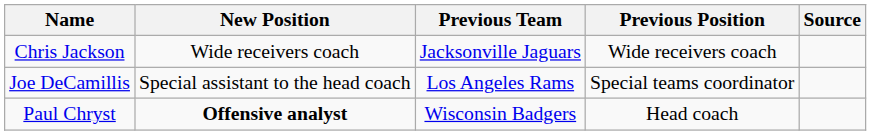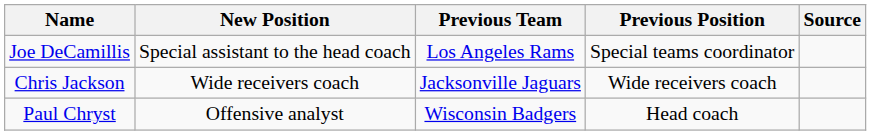rows swapped: (70, 51) <-> (70, 82)
(275, 113) bold -> (275, 113) normal
